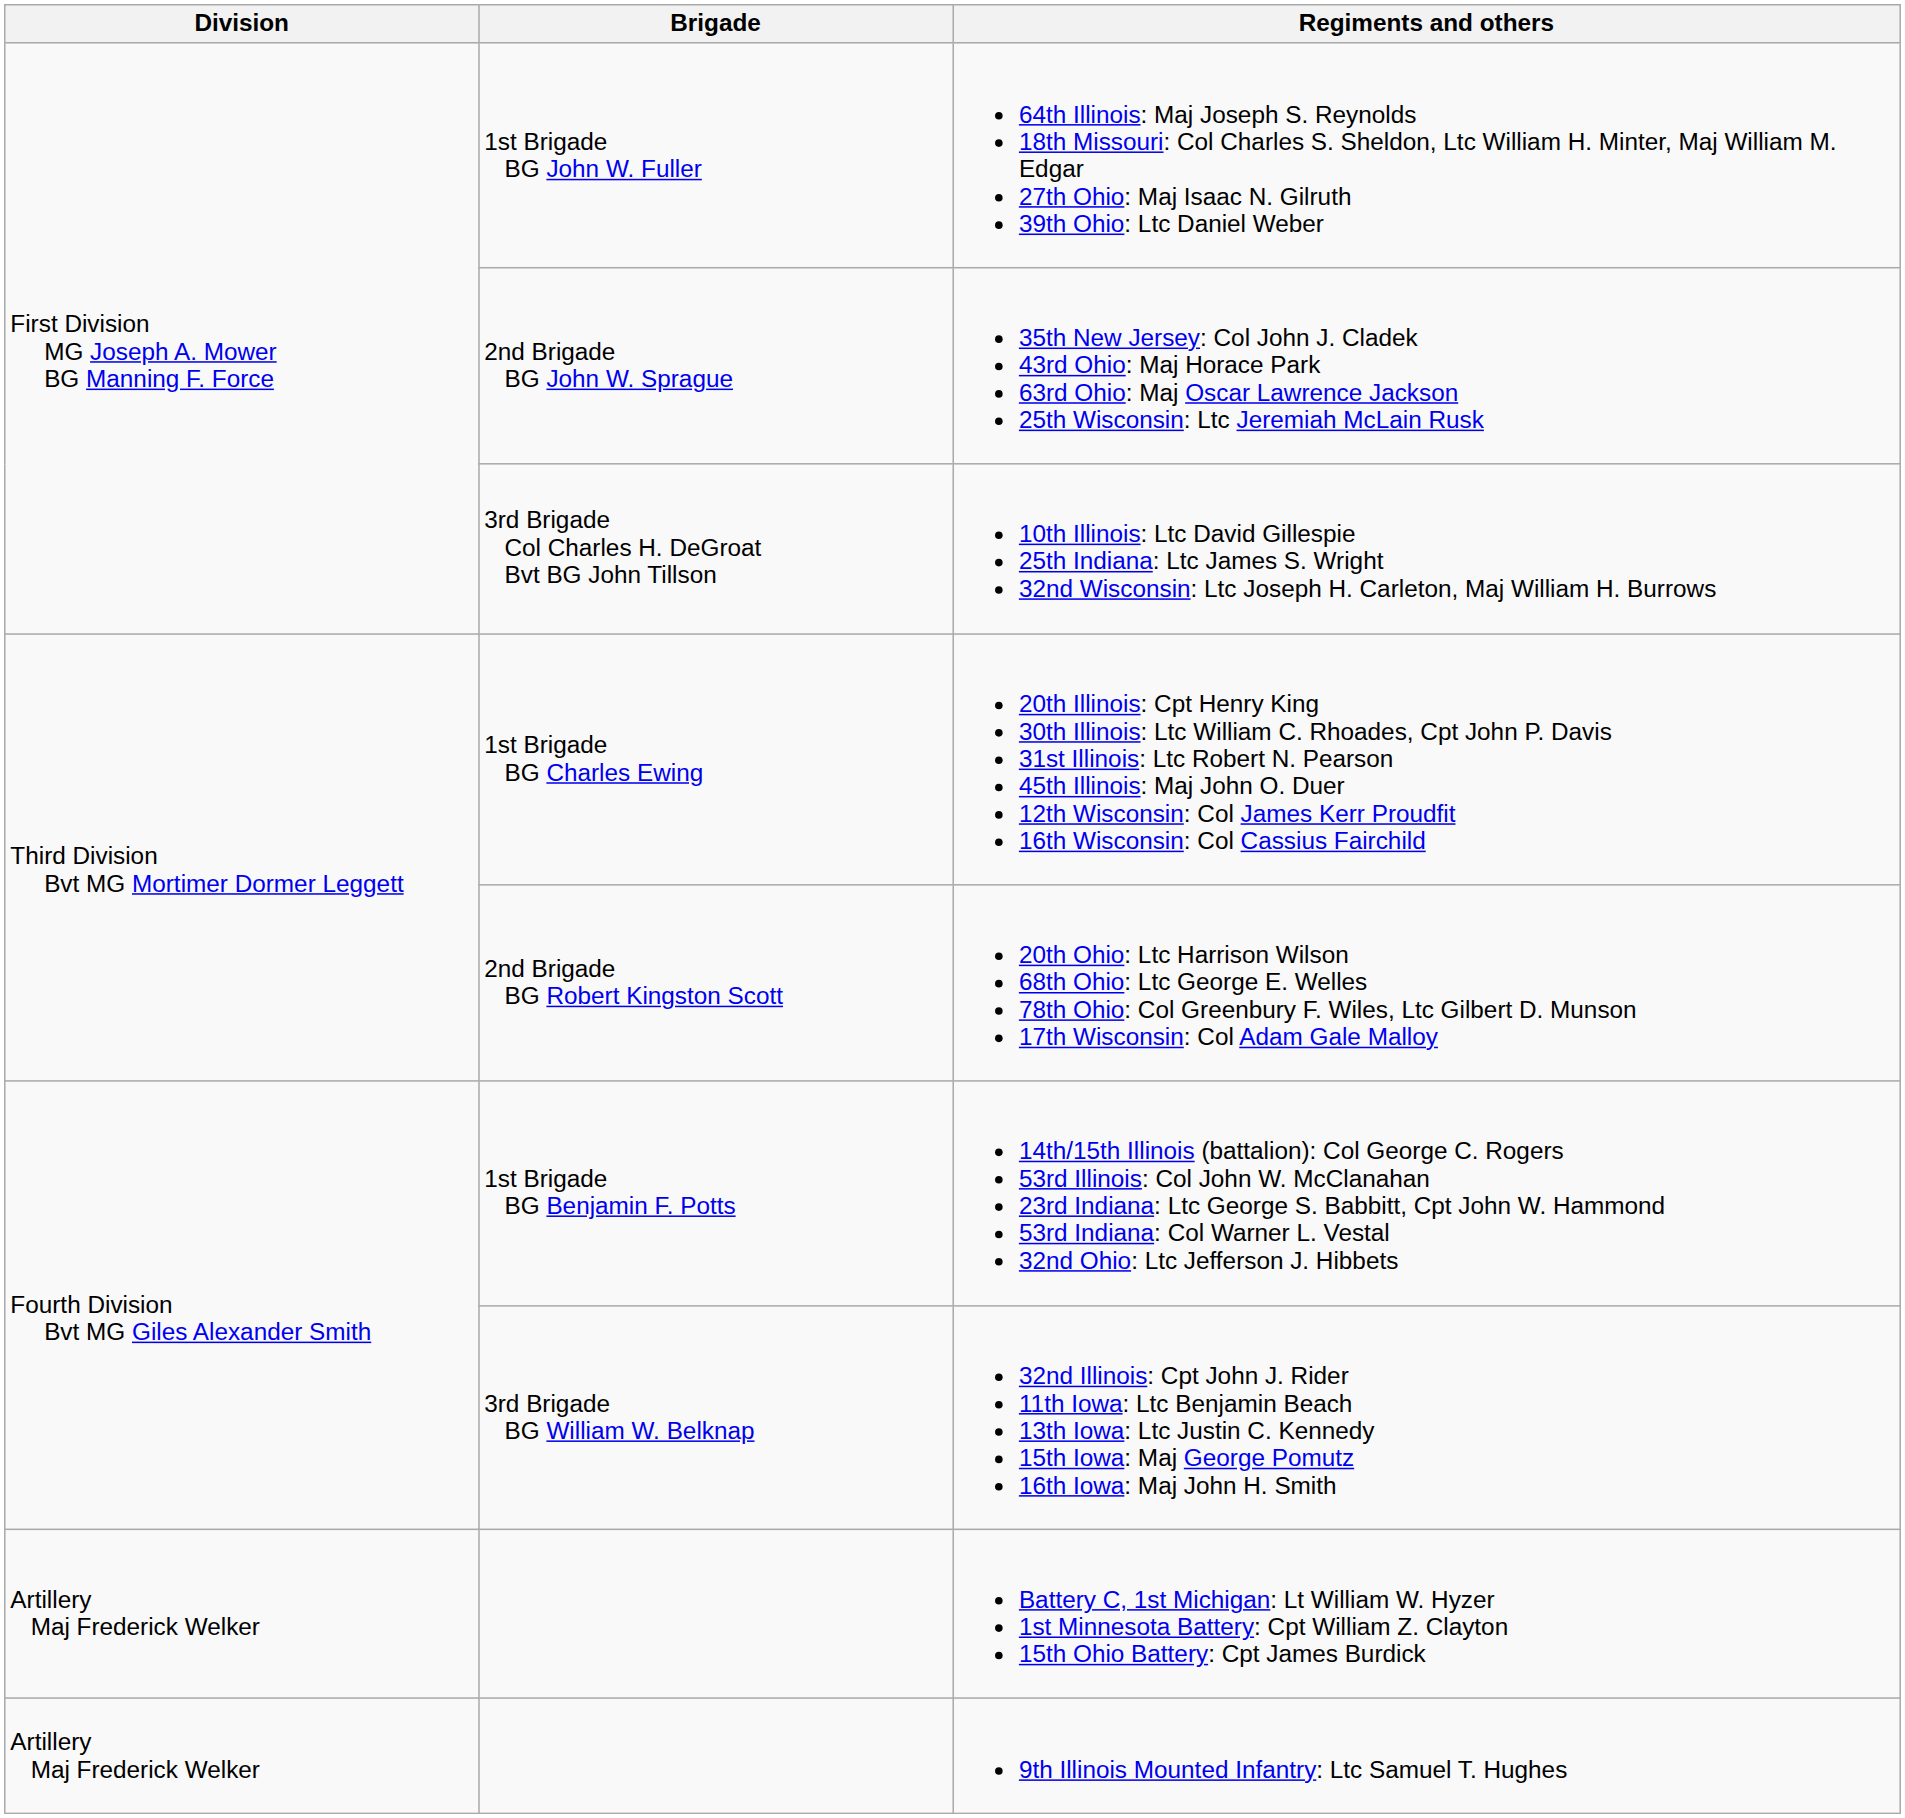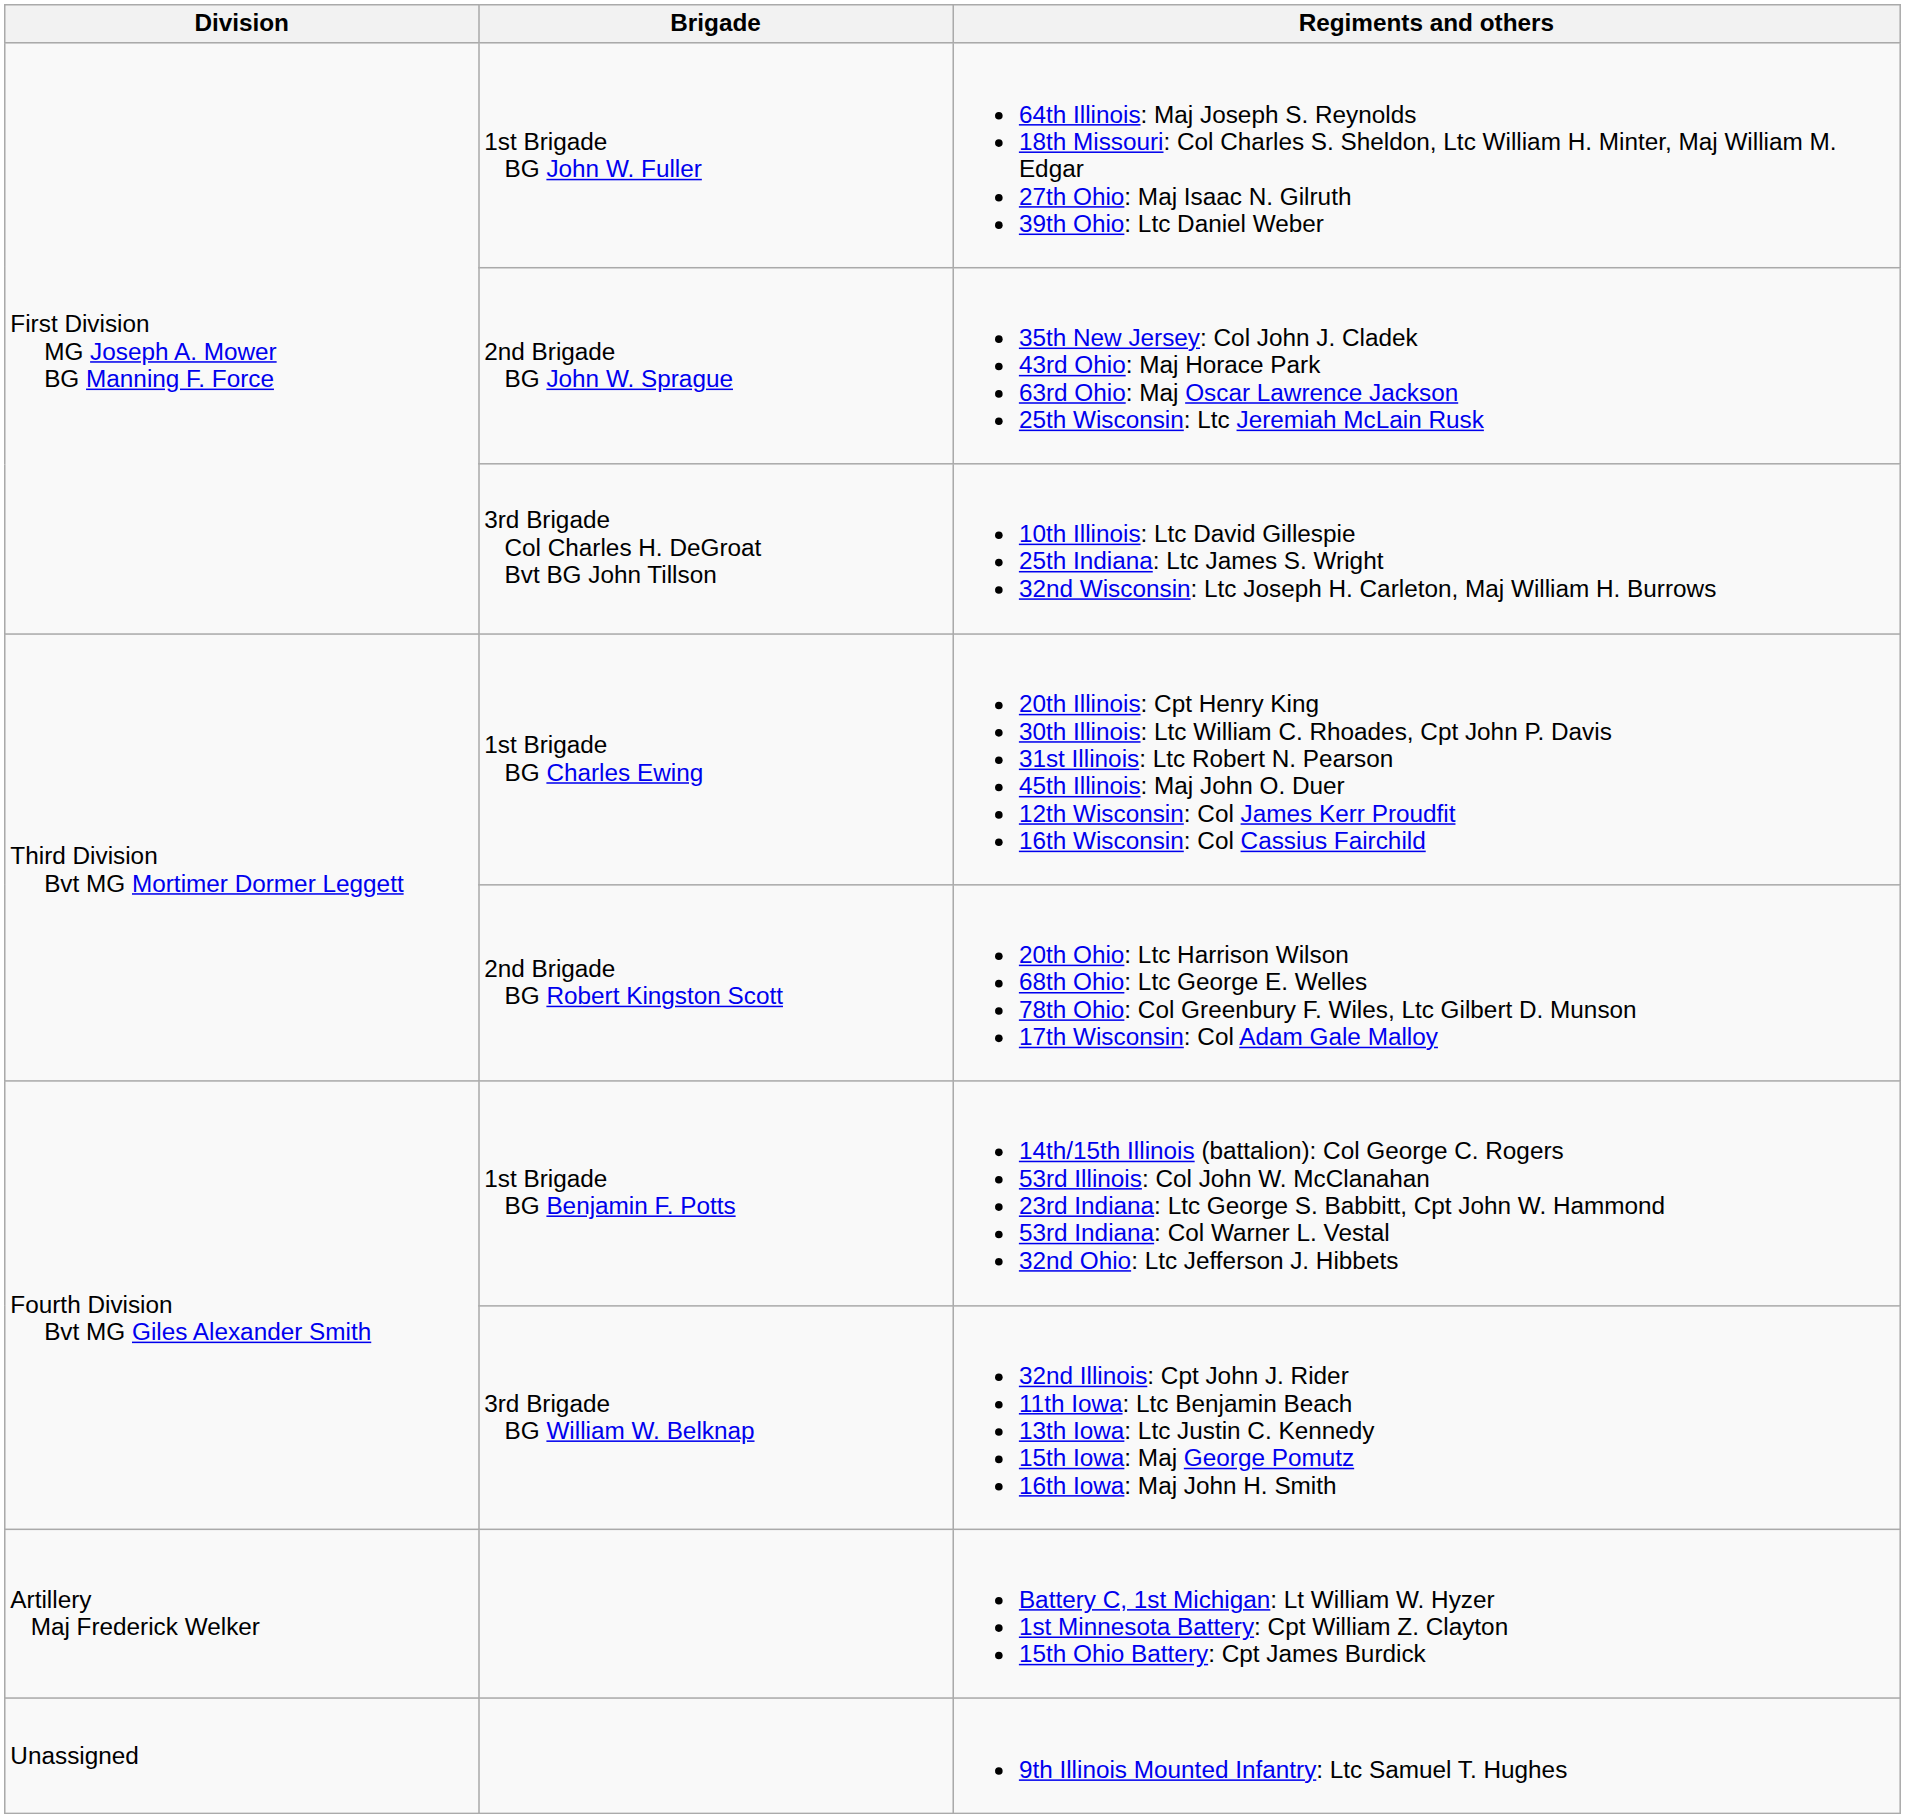(135, 1755) Artillery Maj Frederick Welker -> (75, 1755) Unassigned
